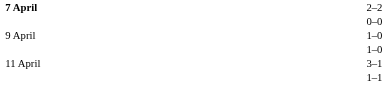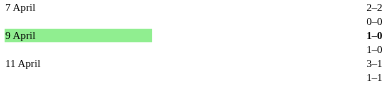(21, 7) bold -> (20, 7) normal
(20, 35) no background -> (20, 35) lightgreen background
(374, 35) normal -> (374, 35) bold
